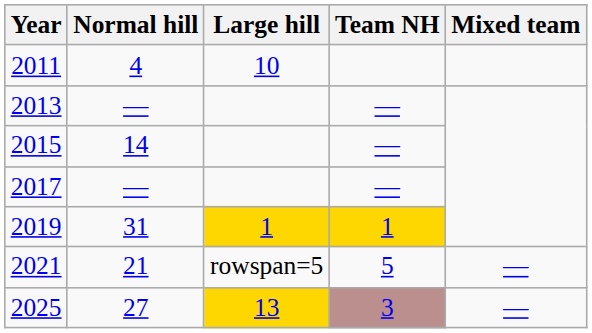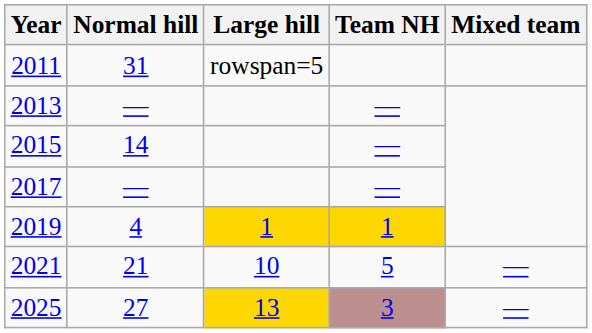(136, 65) 4 -> (136, 65) 31
(267, 65) 10 -> (267, 65) rowspan=5
(136, 226) 31 -> (136, 226) 4
(267, 266) rowspan=5 -> (267, 266) 10
